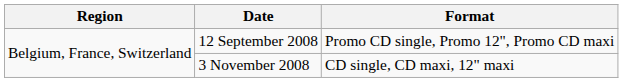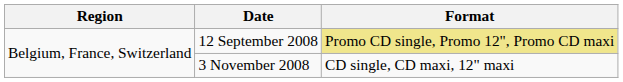(470, 41) no background -> (470, 41) khaki background
